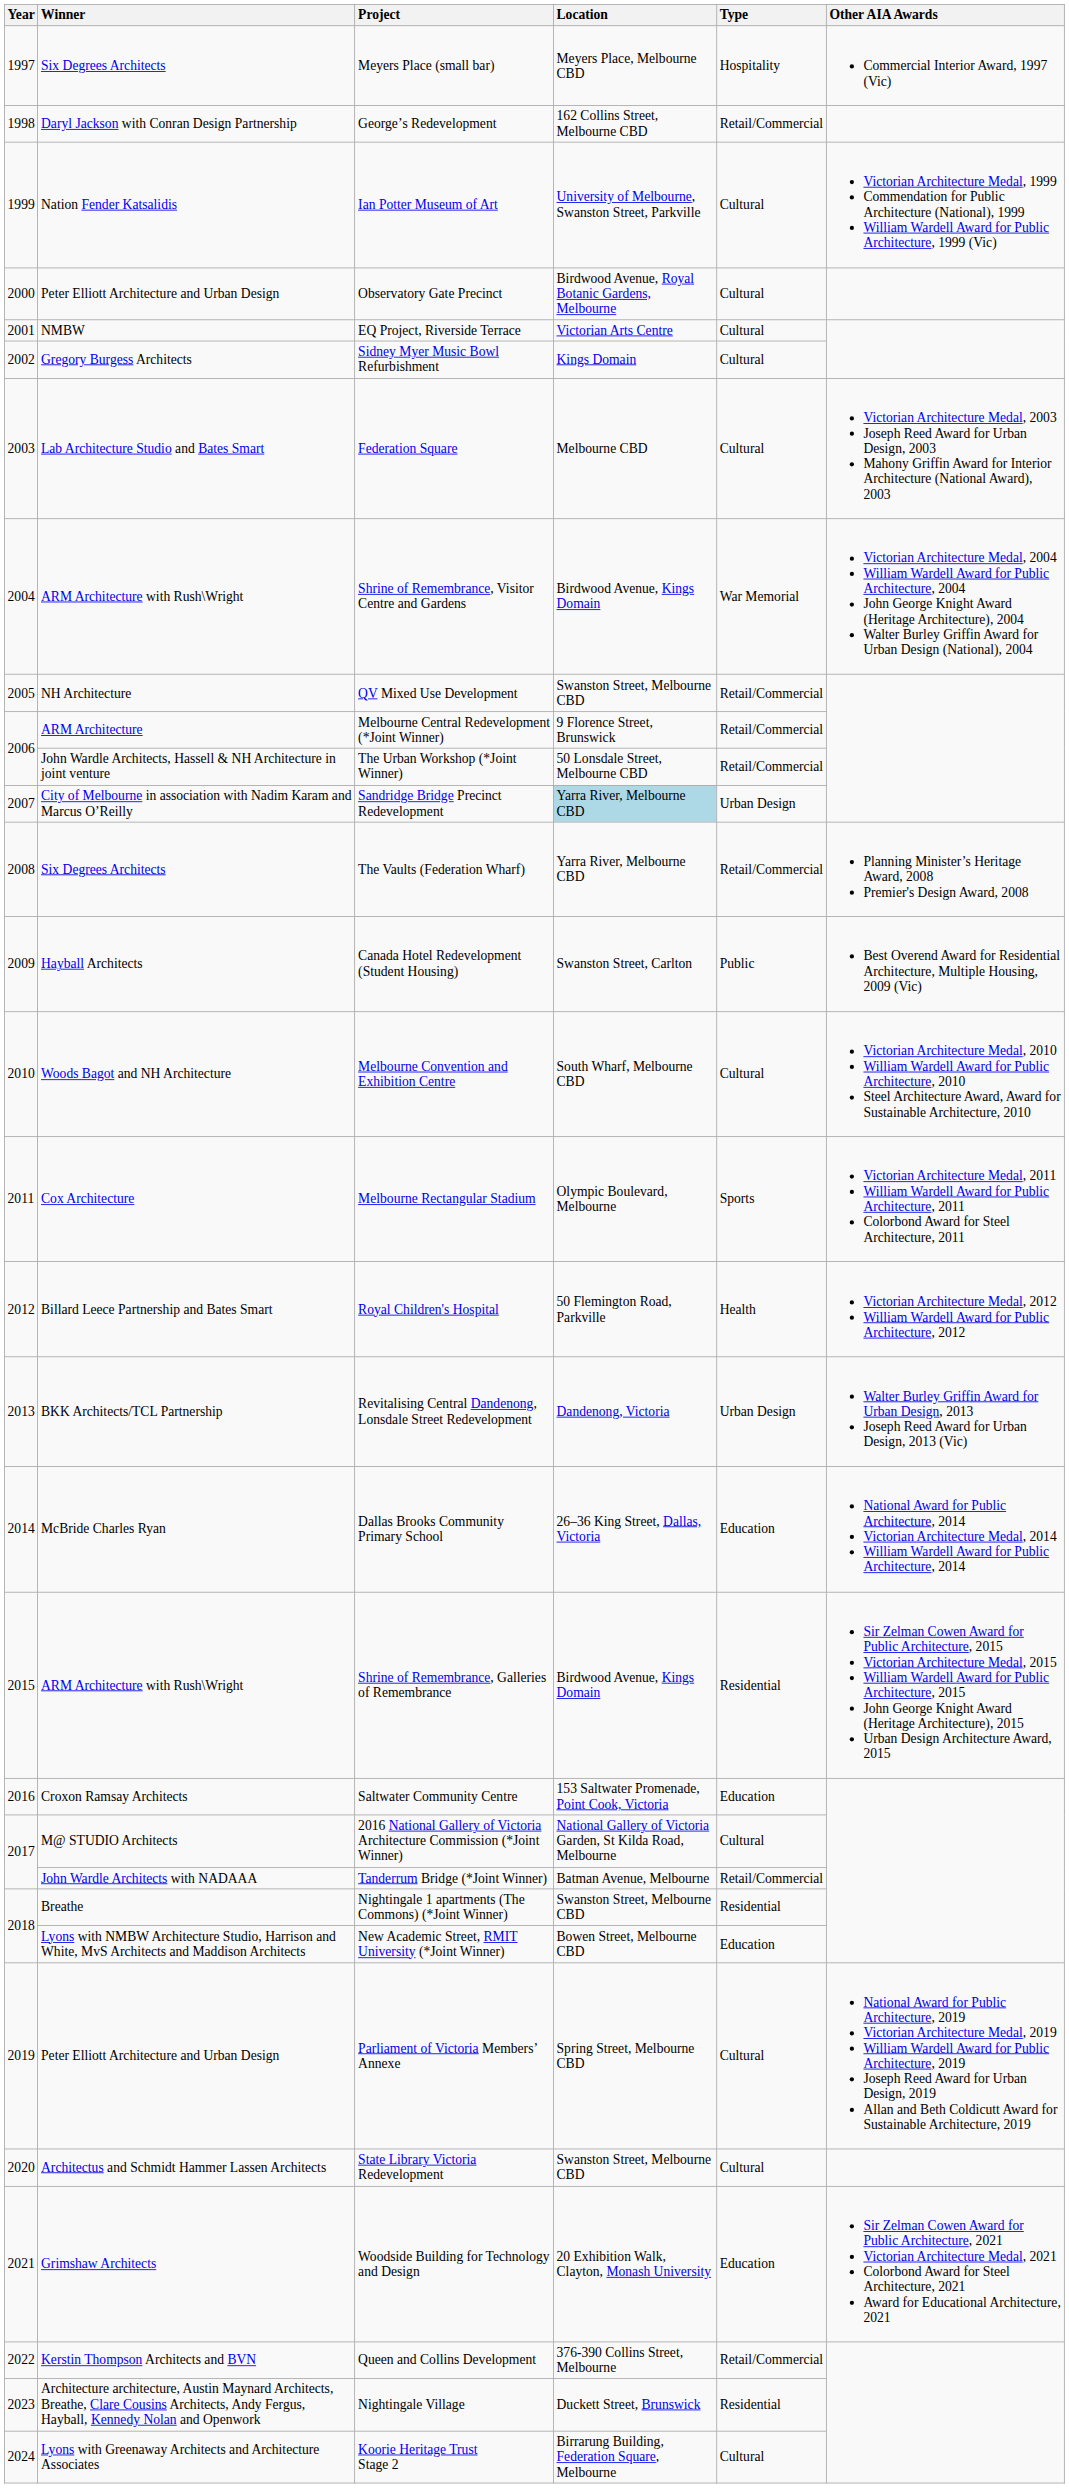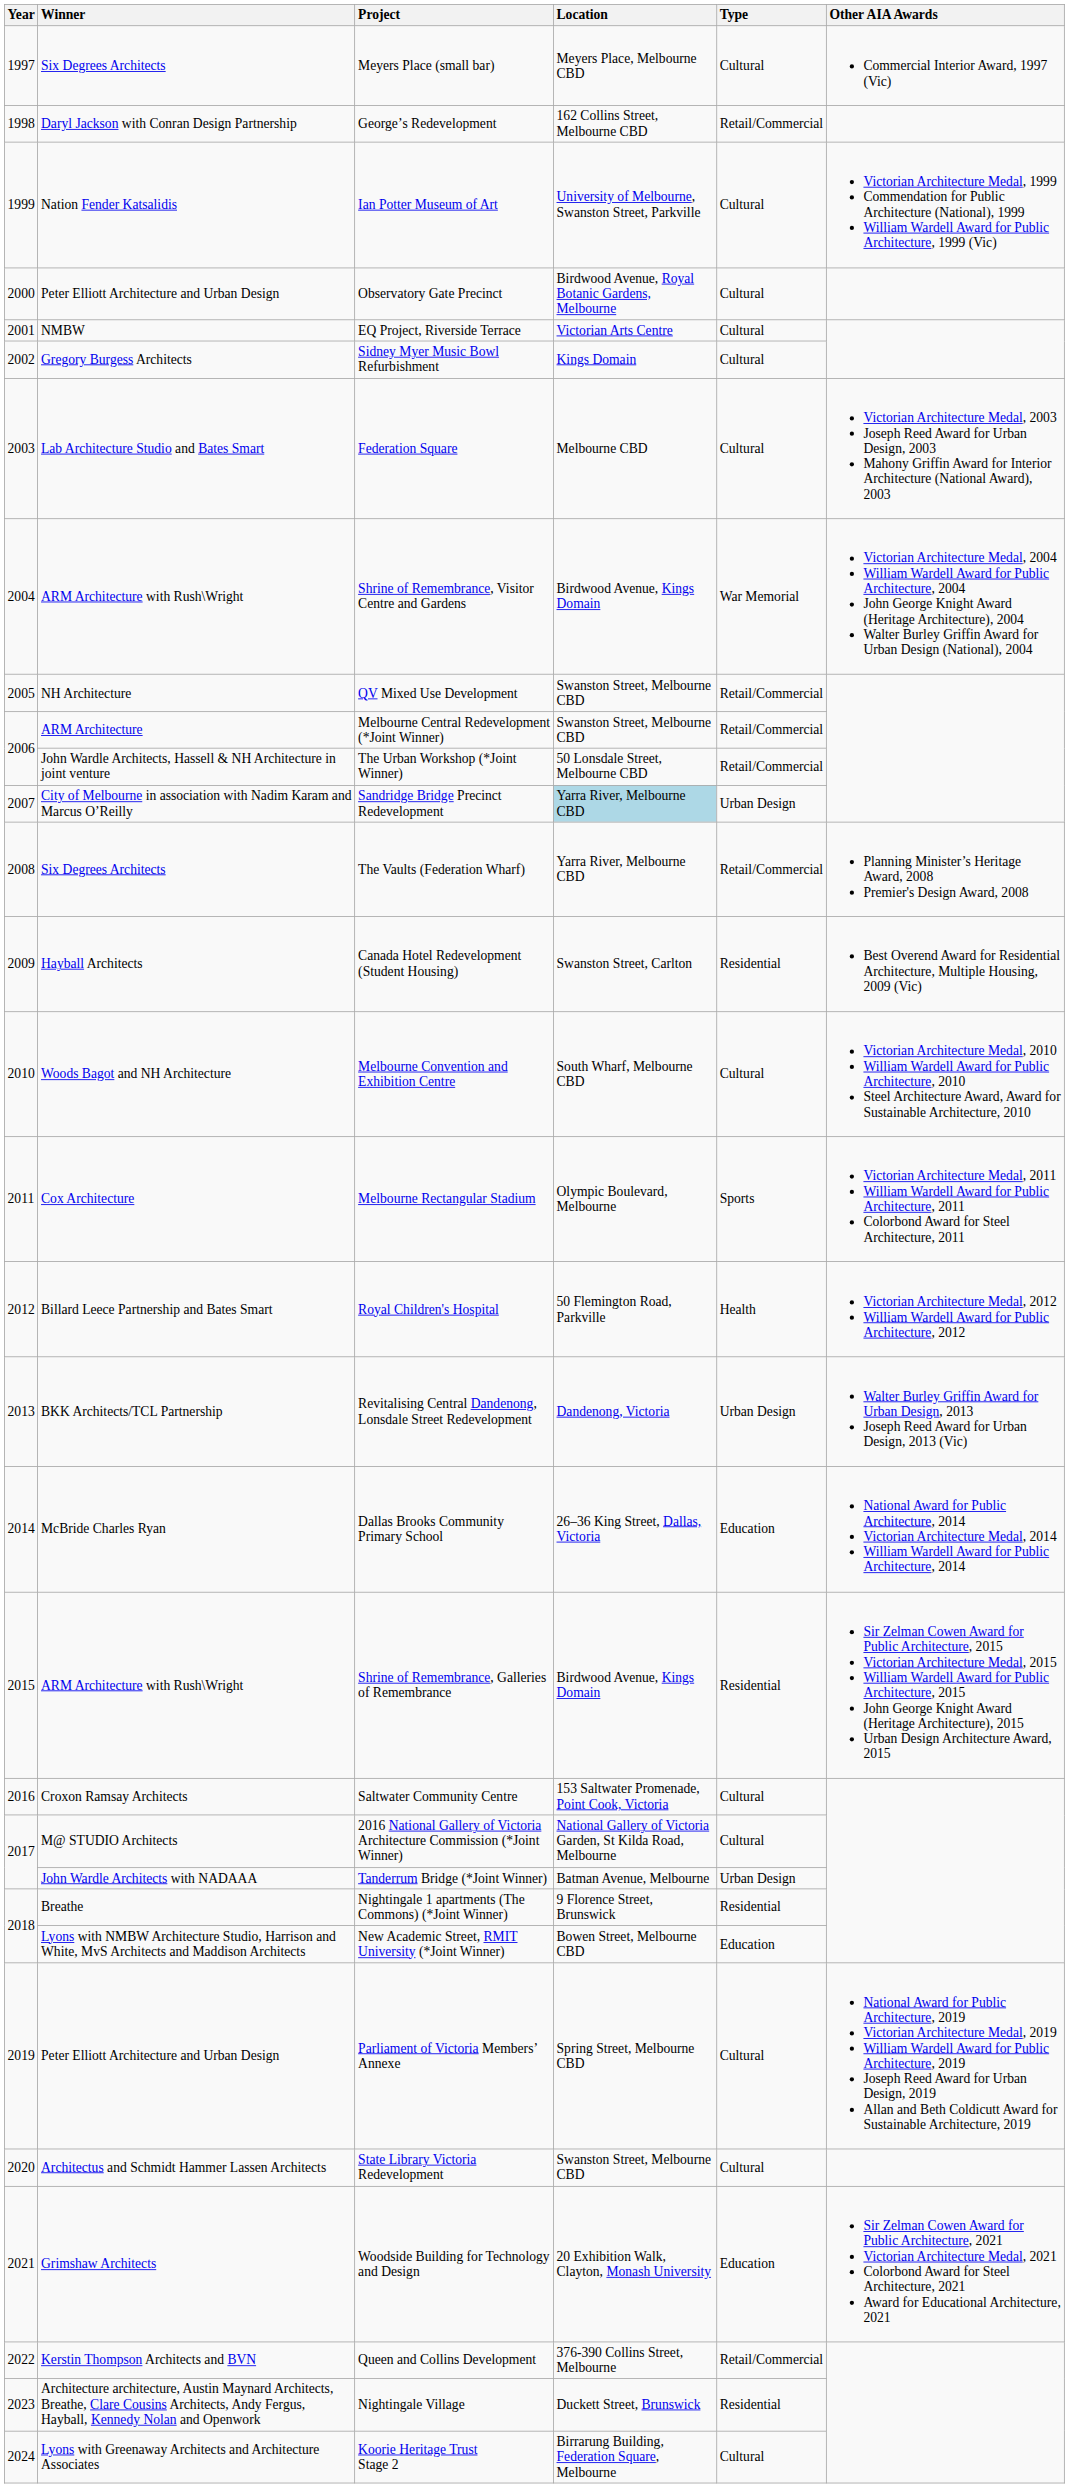(750, 65) Hospitality -> (742, 65) Cultural
(605, 729) 9 Florence Street, Brunswick -> (634, 729) Swanston Street, Melbourne CBD
(737, 964) Public -> (750, 964) Residential
(747, 1796) Education -> (742, 1796) Cultural
(771, 1878) Retail/Commercial -> (758, 1878) Urban Design
(634, 1907) Swanston Street, Melbourne CBD -> (605, 1907) 9 Florence Street, Brunswick
